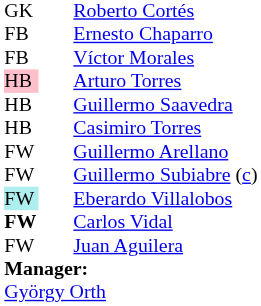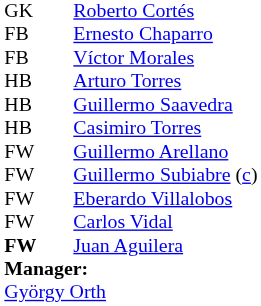(18, 80) pink background -> (18, 80) no background
(19, 198) paleturquoise background -> (19, 198) no background
(20, 221) bold -> (19, 221) normal
(19, 245) normal -> (20, 245) bold
